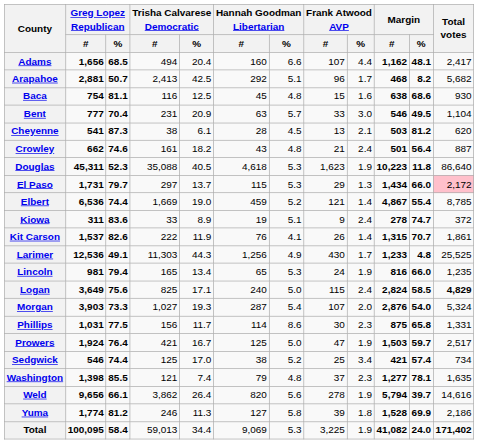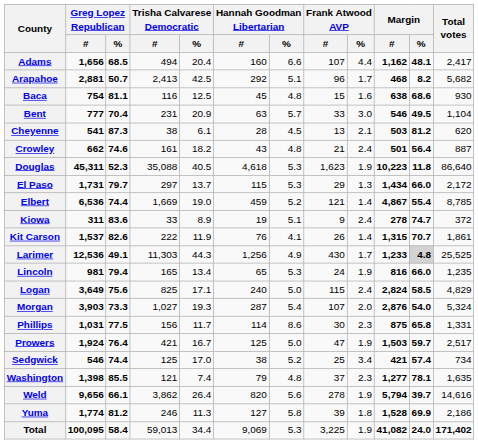(459, 184) pink background -> (459, 184) no background
(424, 255) no background -> (424, 255) lightgrey background
(459, 290) bold -> (459, 290) normal
